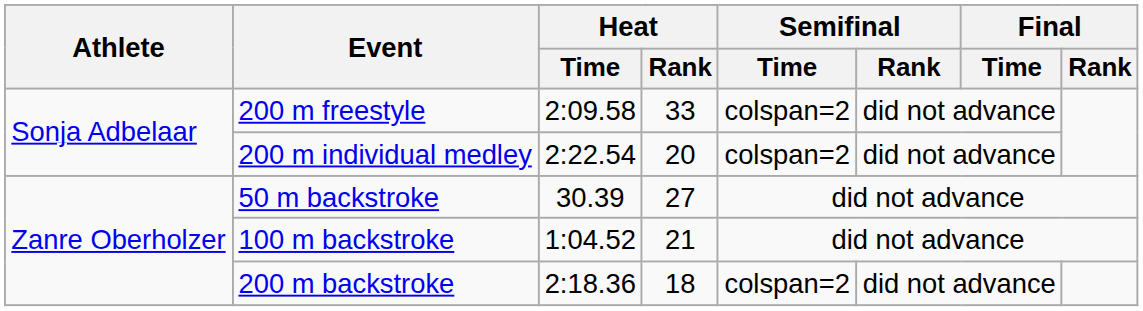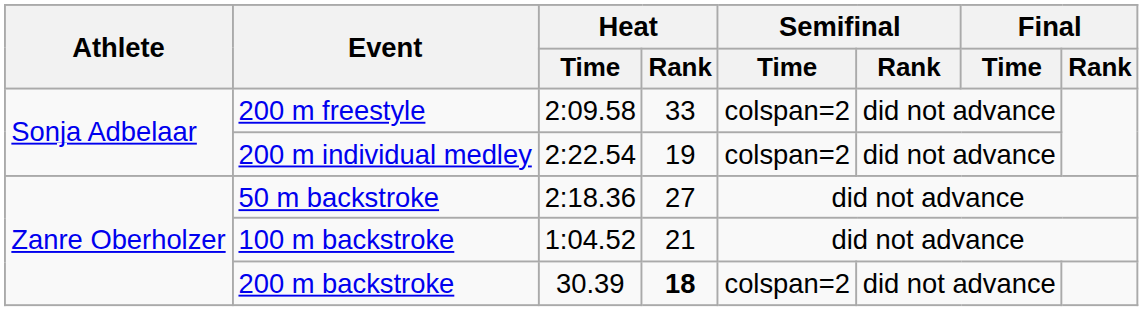(680, 154) 20 -> (680, 154) 19
(590, 197) 30.39 -> (590, 197) 2:18.36
(590, 284) 2:18.36 -> (590, 284) 30.39
(680, 284) normal -> (680, 284) bold
